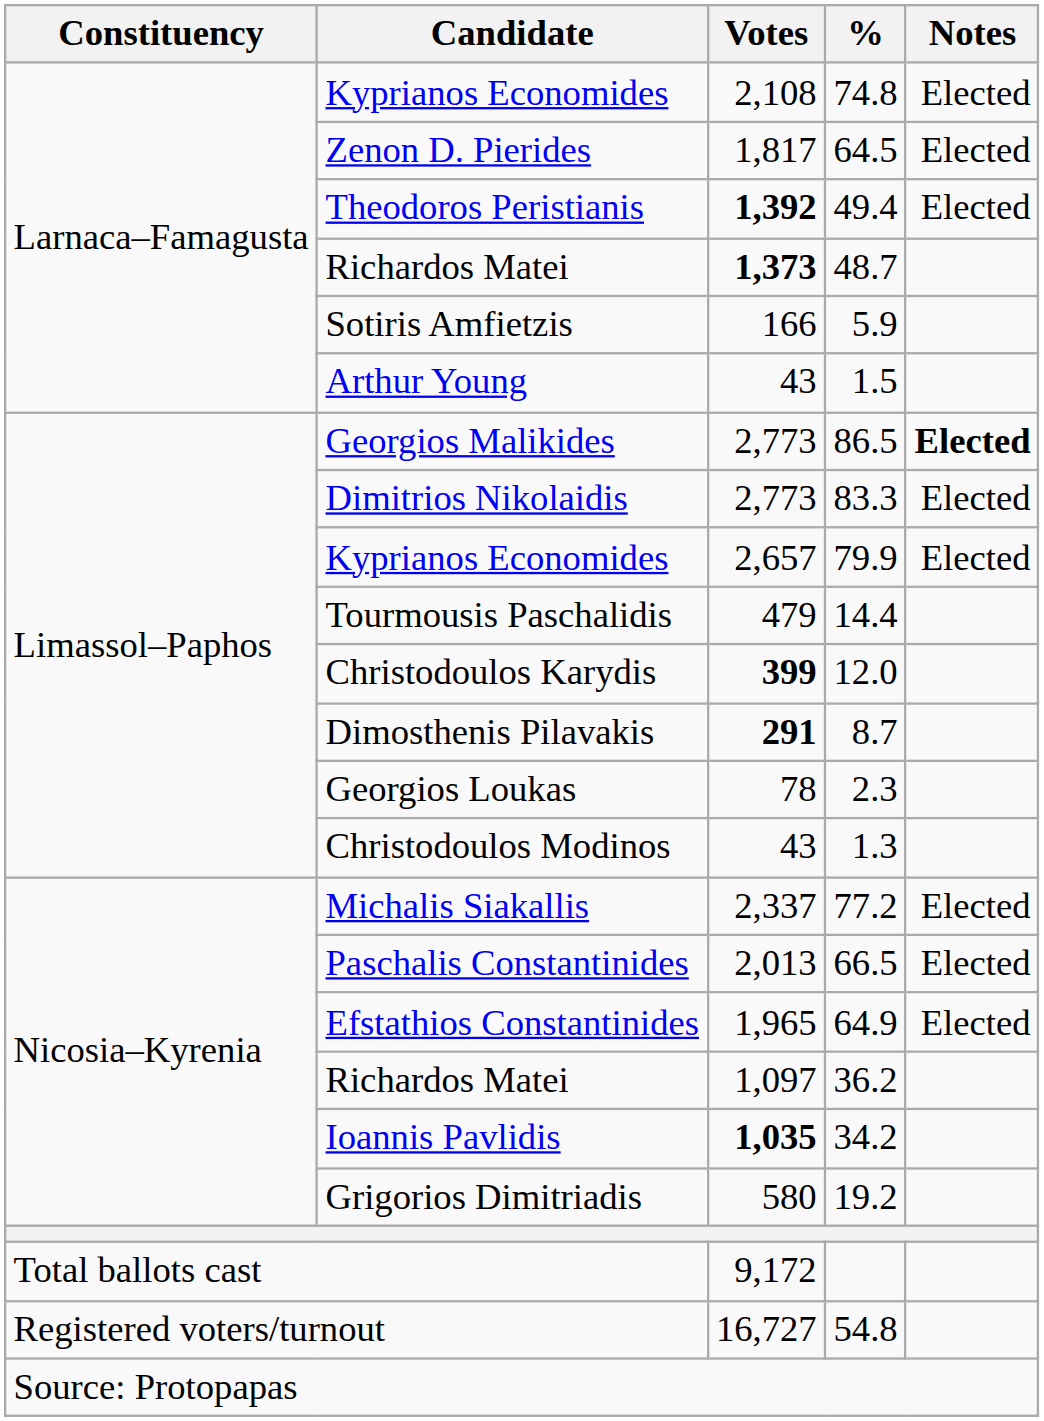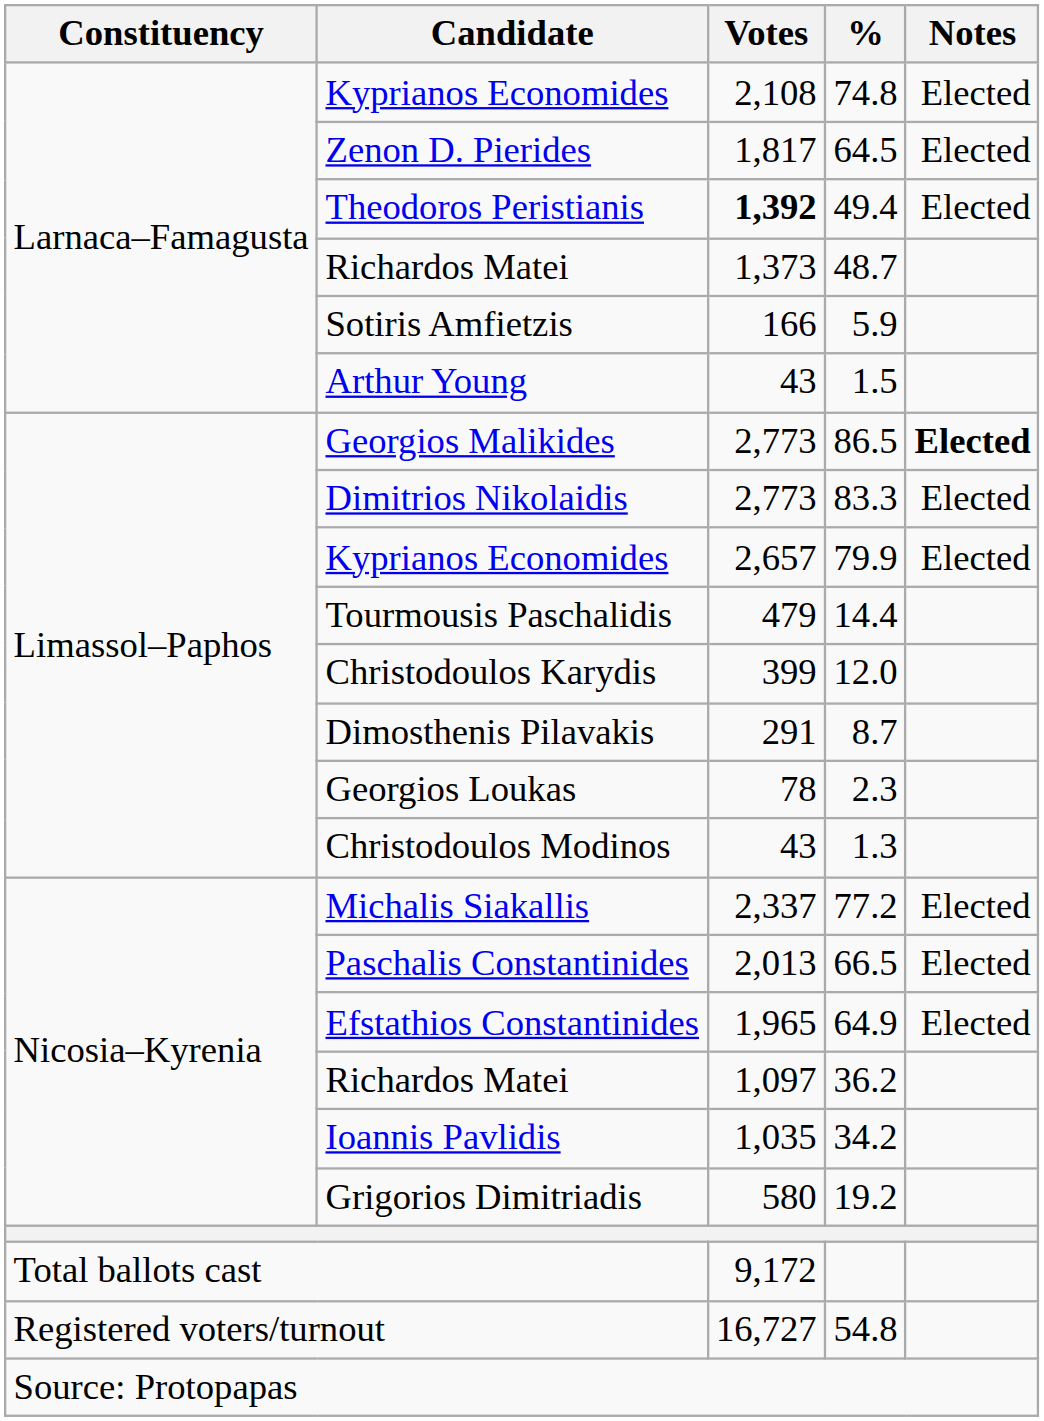(775, 265) bold -> (775, 265) normal
(789, 672) bold -> (789, 672) normal
(789, 730) bold -> (789, 730) normal
(775, 1137) bold -> (775, 1137) normal
